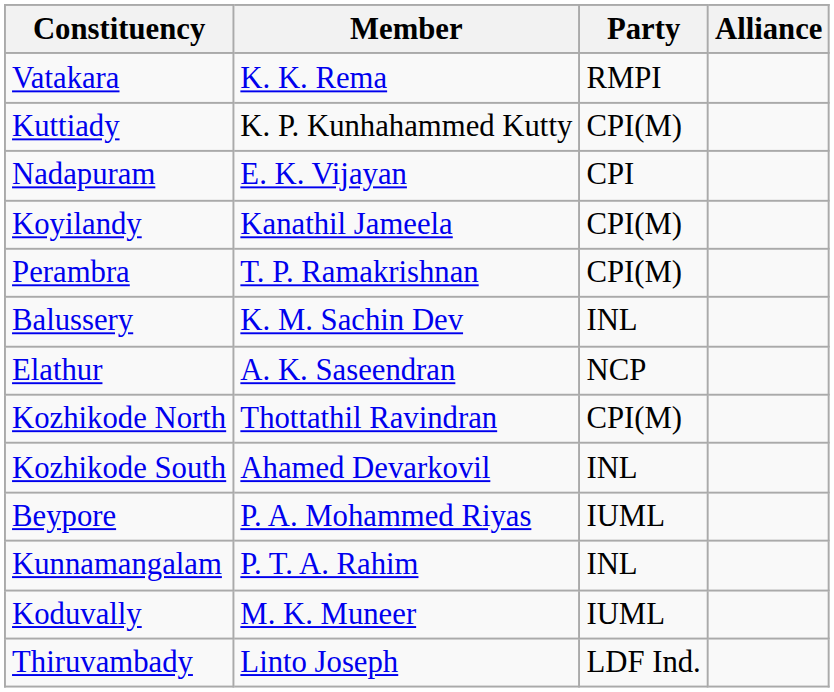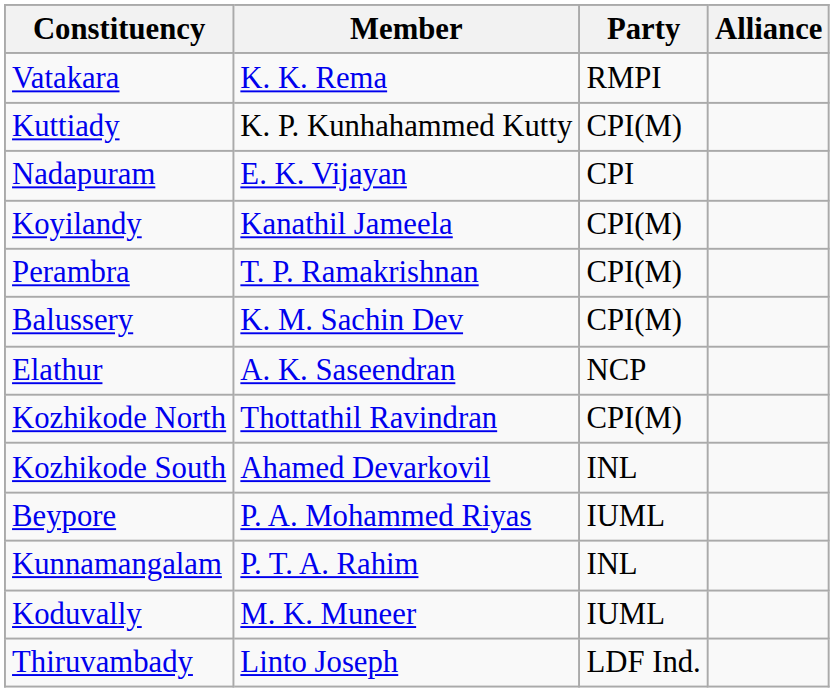(612, 321) INL -> (634, 321) CPI(M)
